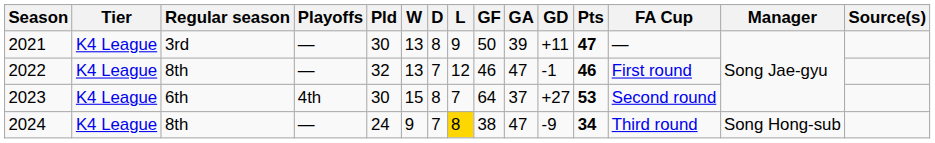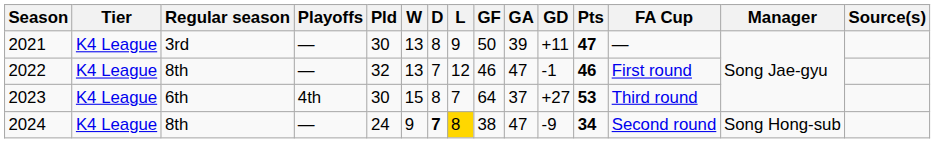(664, 97) Second round -> (655, 97) Third round
(436, 124) normal -> (436, 124) bold
(655, 124) Third round -> (664, 124) Second round
